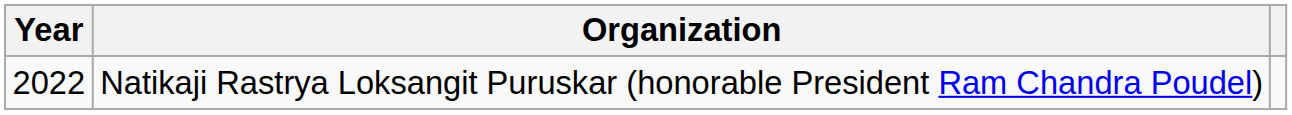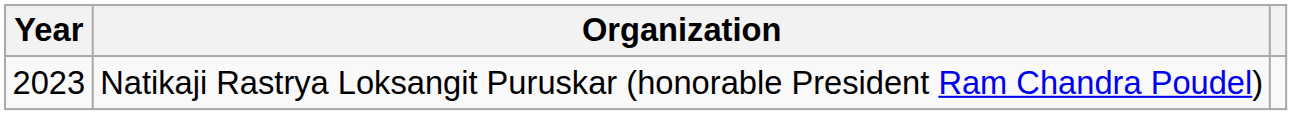(49, 82) 2022 -> (49, 82) 2023
